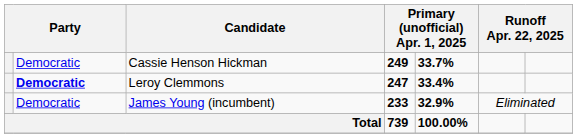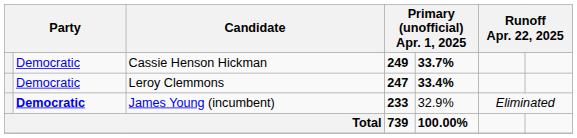(51, 83) bold -> (48, 83) normal
(48, 103) normal -> (51, 103) bold
(436, 103) bold -> (436, 103) normal
